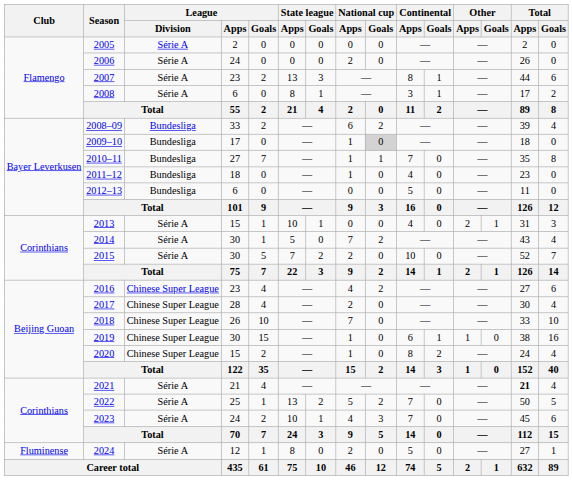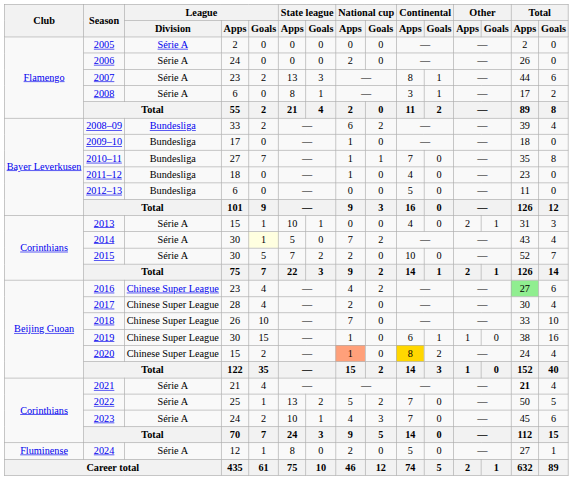(381, 142) lightgrey background -> (381, 142) no background
(264, 239) no background -> (264, 239) lightyellow background
(525, 288) no background -> (525, 288) lightgreen background
(350, 353) no background -> (350, 353) lightsalmon background
(410, 353) no background -> (410, 353) gold background
